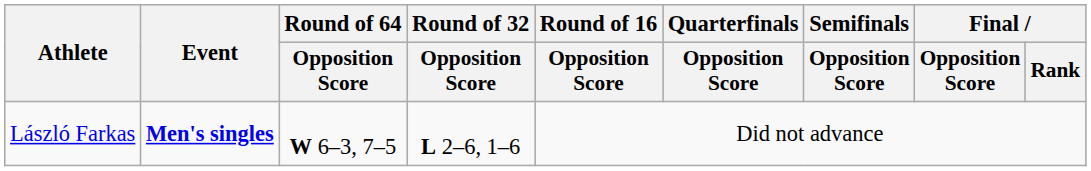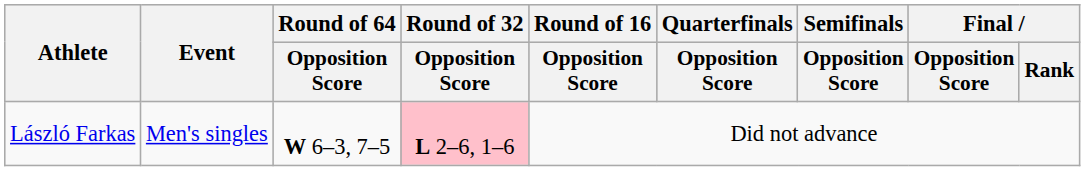(210, 133) bold -> (207, 133) normal
(471, 146) no background -> (465, 146) pink background
